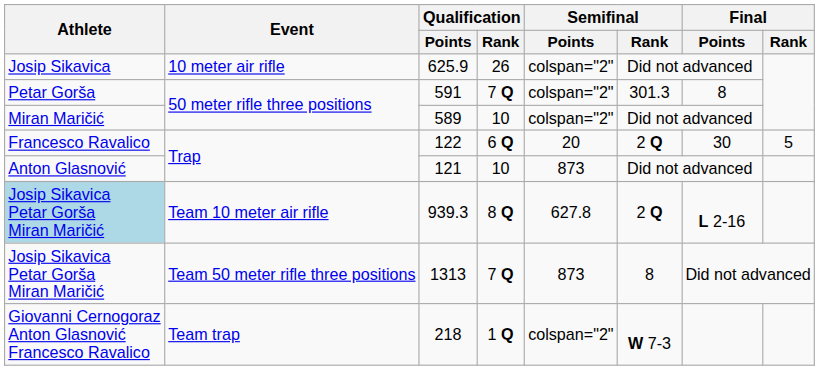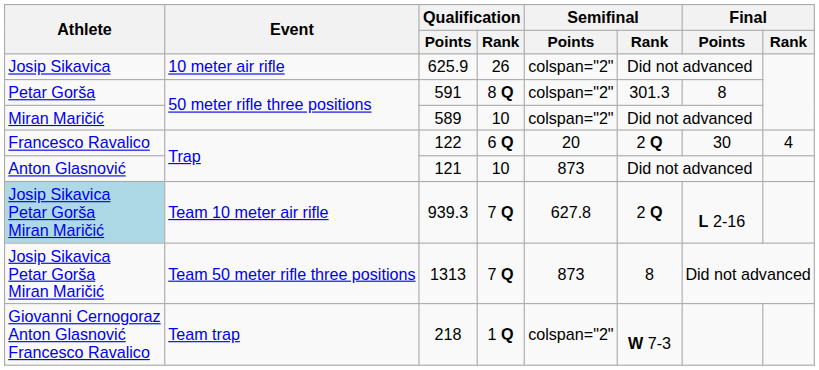(501, 93) 7 Q -> (501, 93) 8 Q
(788, 144) 5 -> (788, 144) 4
(501, 213) 8 Q -> (501, 213) 7 Q
